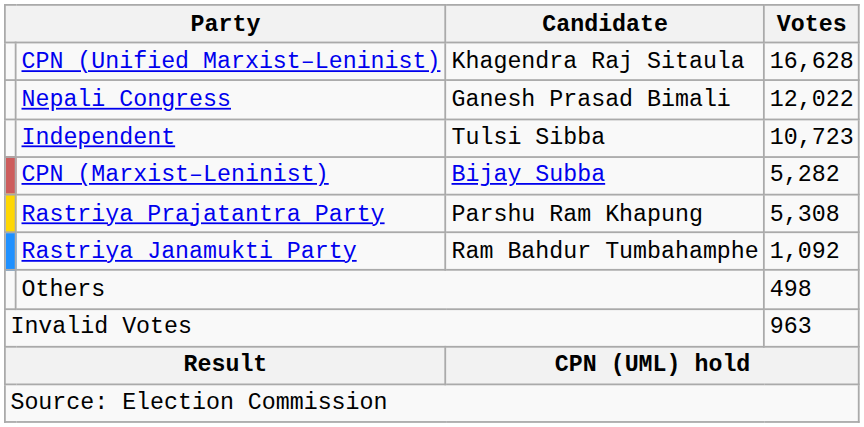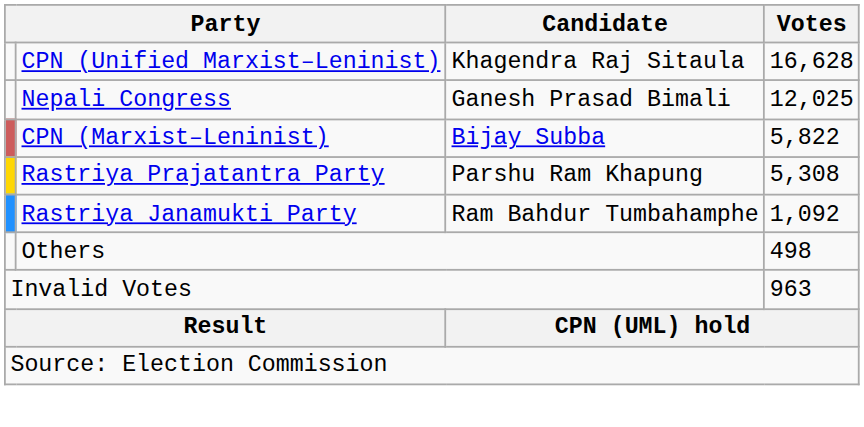(812, 100) 12,022 -> (812, 100) 12,025
- row: (98, 138)
(805, 176) 5,282 -> (805, 138) 5,822
